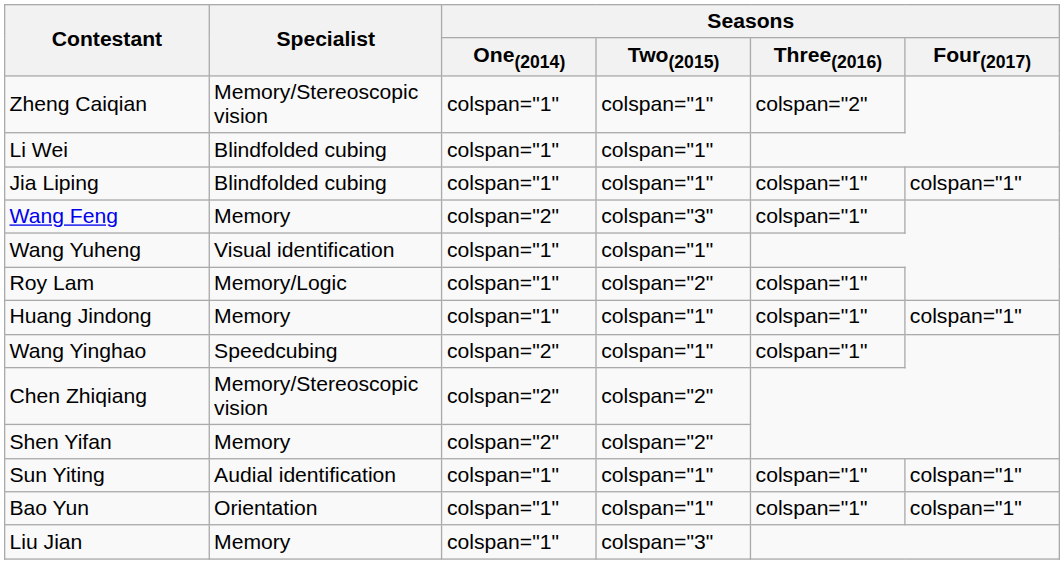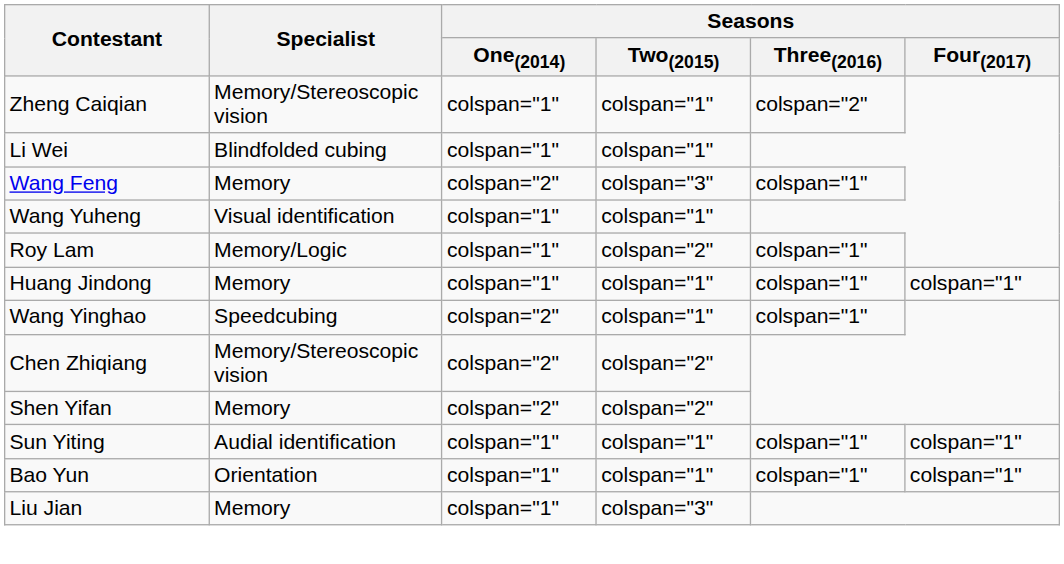- row: (54, 183)
